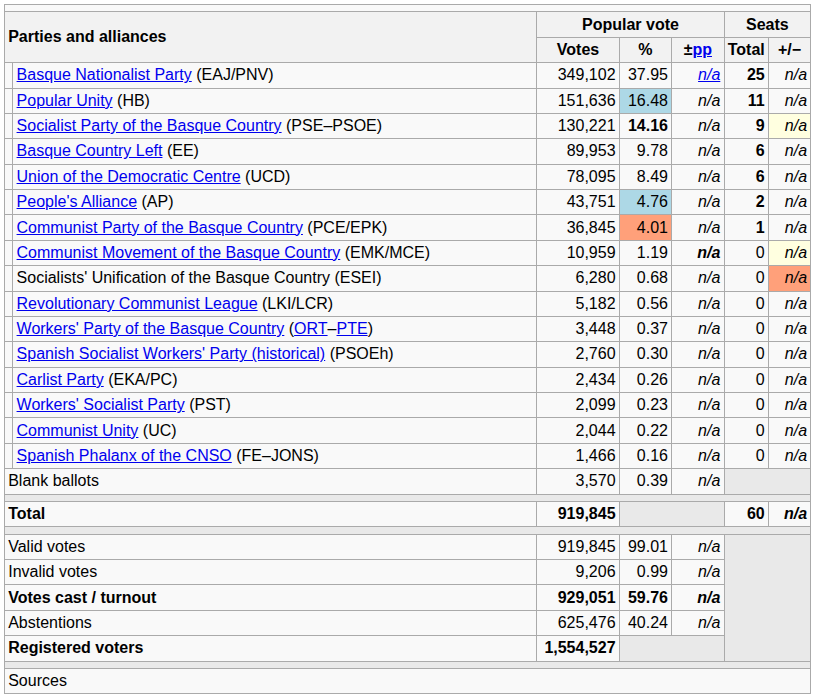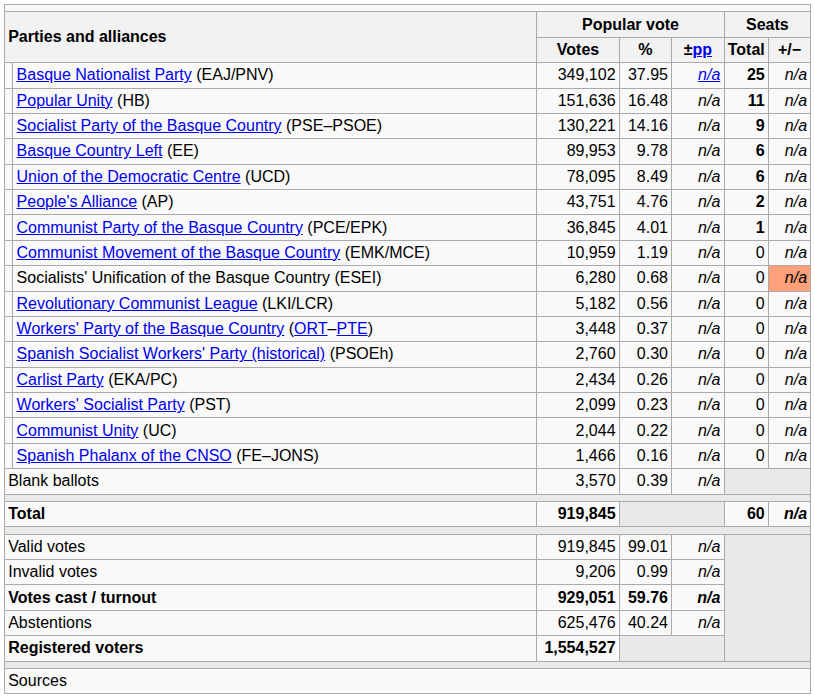(648, 100) lightblue background -> (648, 100) no background
(648, 126) bold -> (648, 126) normal
(796, 126) lightyellow background -> (796, 126) no background
(652, 202) lightblue background -> (652, 202) no background
(652, 227) lightsalmon background -> (652, 227) no background
(709, 252) bold -> (709, 252) normal
(796, 252) lightyellow background -> (796, 252) no background
